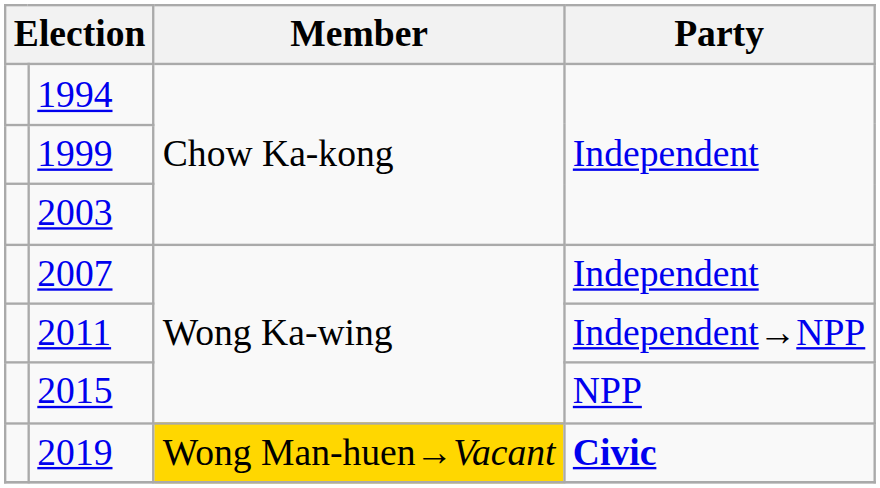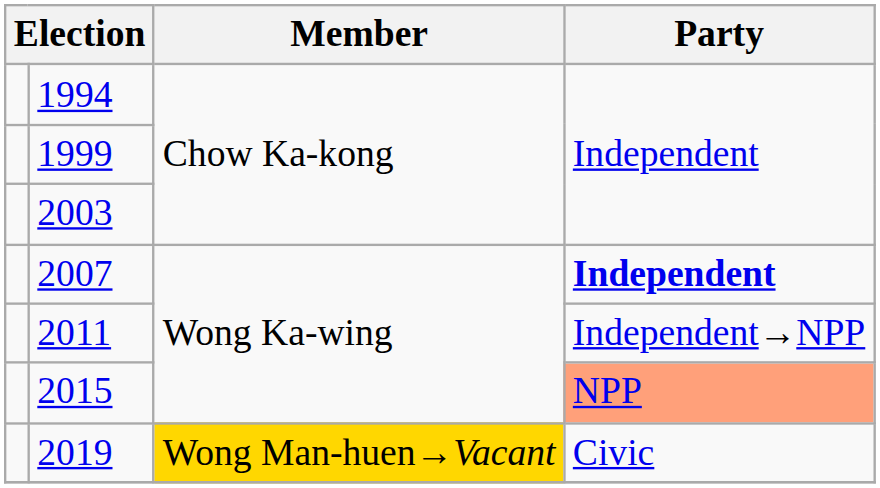(666, 272) normal -> (674, 272) bold
(607, 392) no background -> (607, 392) lightsalmon background
(615, 451) bold -> (614, 451) normal
